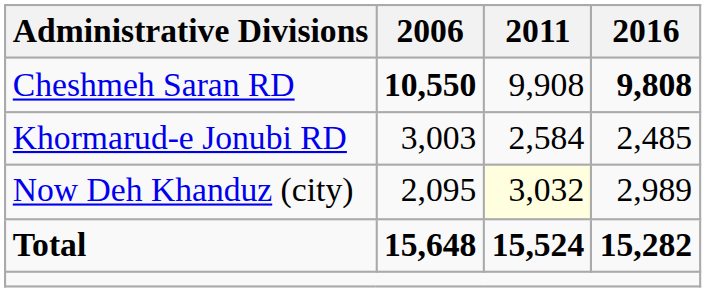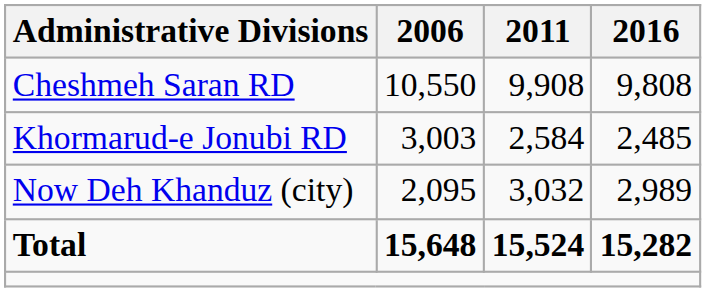(430, 84) bold -> (430, 84) normal
(654, 84) bold -> (654, 84) normal
(546, 191) lightyellow background -> (546, 191) no background
